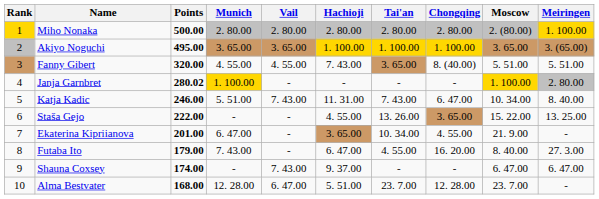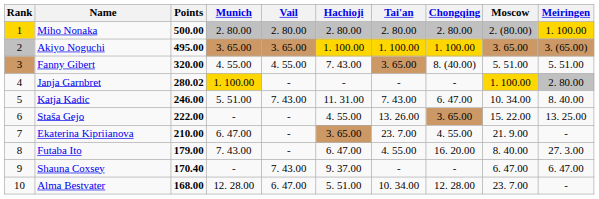(189, 133) 201.00 -> (189, 133) 210.00
(399, 133) 10. 34.00 -> (399, 133) 23. 7.00
(189, 168) 174.00 -> (189, 168) 170.40
(399, 185) 23. 7.00 -> (399, 185) 10. 34.00
